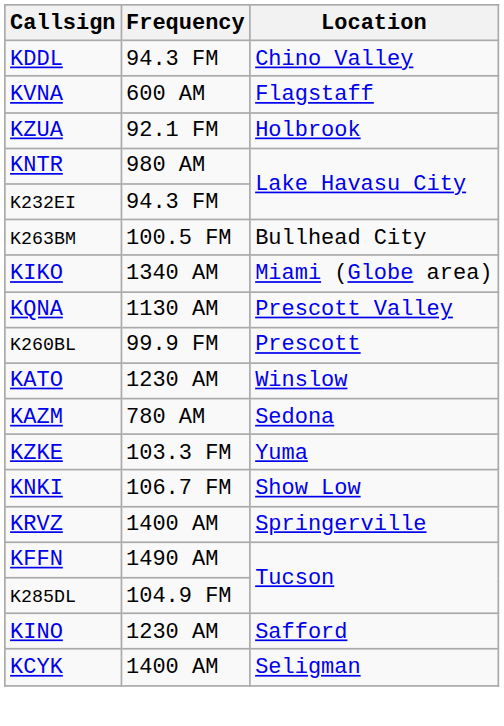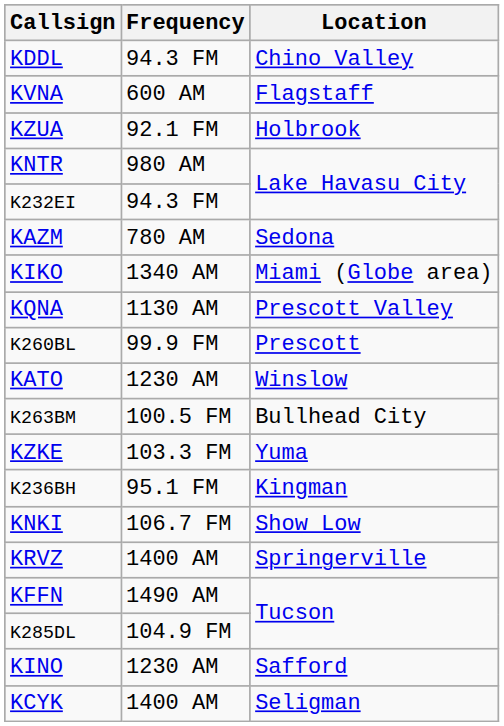rows swapped: (43, 238) <-> (36, 417)
+ row: (43, 489)
